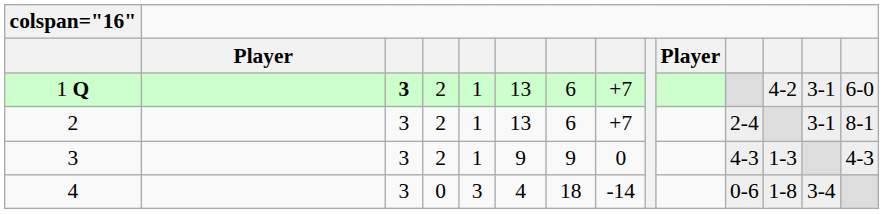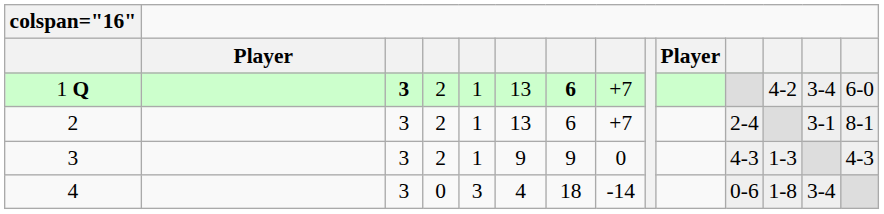(571, 89) normal -> (571, 89) bold
(821, 89) 3-1 -> (821, 89) 3-4
